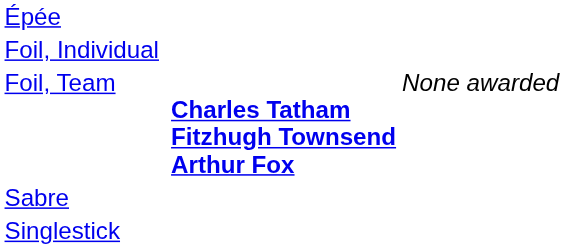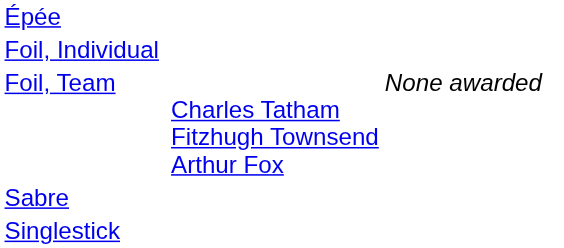(284, 137) bold -> (275, 137) normal
